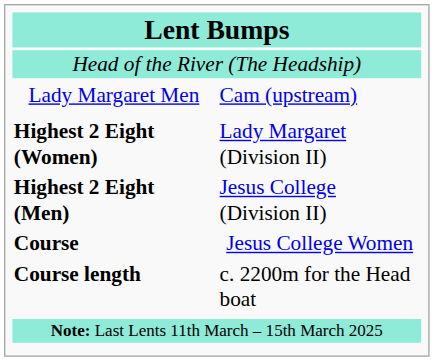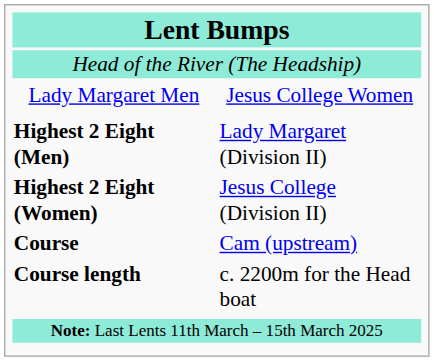(288, 94) Cam (upstream) -> (320, 94) Jesus College Women
(84, 143) Highest 2 Eight (Women) -> (84, 143) Highest 2 Eight (Men)
(84, 199) Highest 2 Eight (Men) -> (84, 199) Highest 2 Eight (Women)
(320, 243) Jesus College Women -> (288, 243) Cam (upstream)
